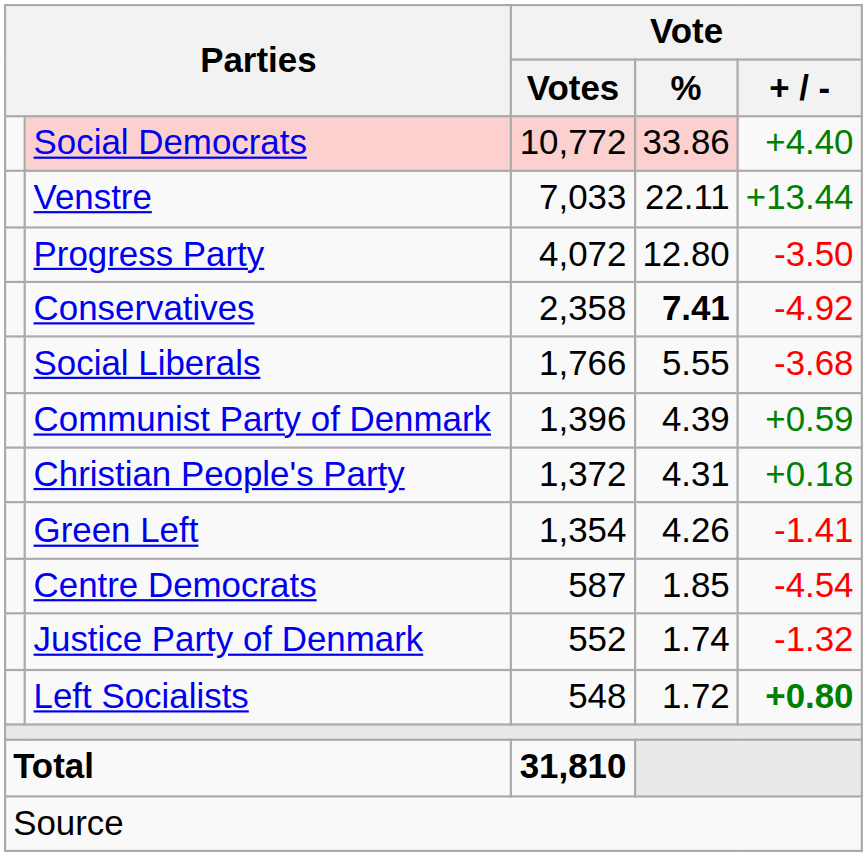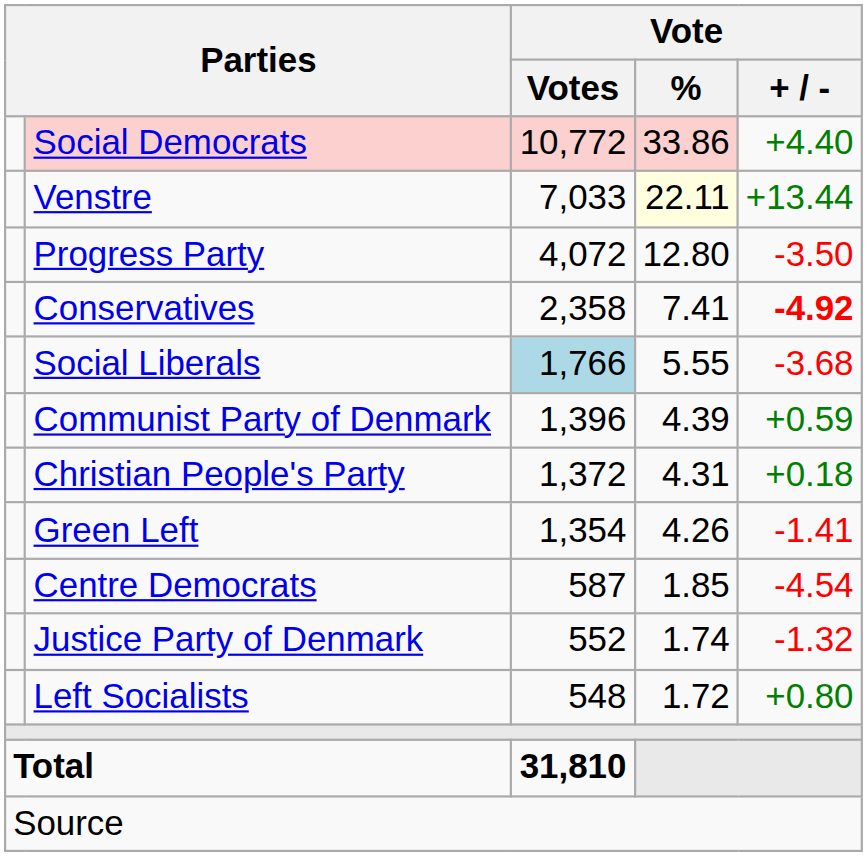(687, 198) no background -> (687, 198) lightyellow background
(696, 308) bold -> (696, 308) normal
(814, 308) normal -> (814, 308) bold
(583, 364) no background -> (583, 364) lightblue background
(809, 695) bold -> (809, 695) normal
